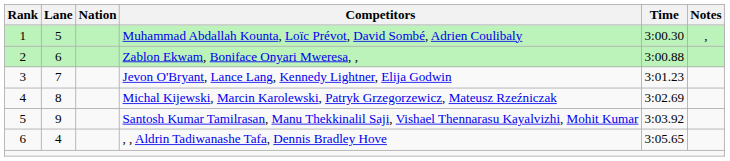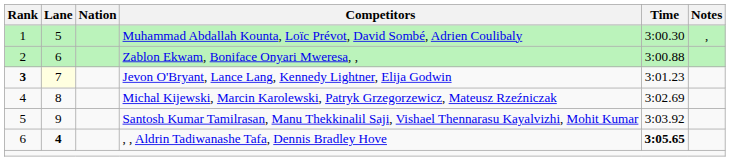(23, 77) normal -> (23, 77) bold
(58, 77) no background -> (58, 77) lightyellow background
(58, 139) normal -> (58, 139) bold
(664, 139) normal -> (665, 139) bold
